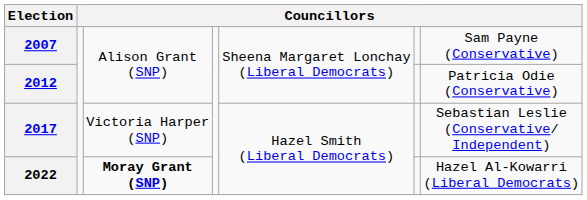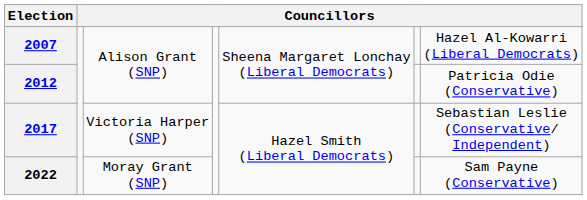(501, 46) Sam Payne (Conservative) -> (501, 46) Hazel Al-Kowarri (Liberal Democrats)
(148, 176) bold -> (148, 176) normal
(501, 176) Hazel Al-Kowarri (Liberal Democrats) -> (501, 176) Sam Payne (Conservative)
